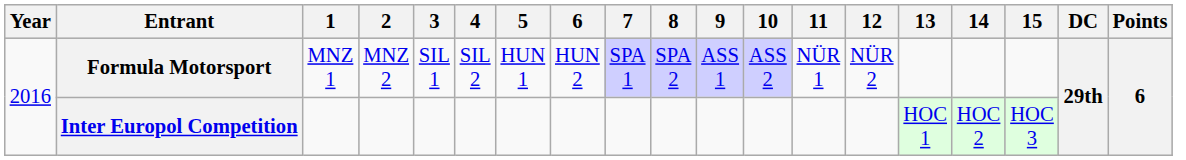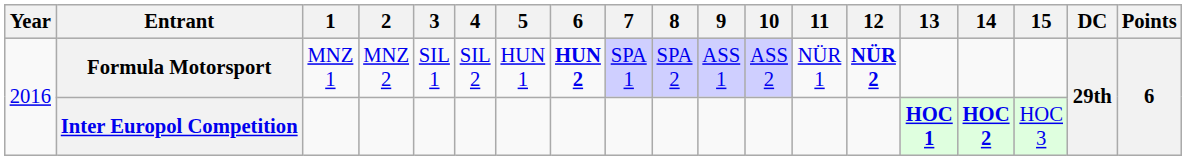(577, 67) normal -> (578, 67) bold
(872, 67) normal -> (873, 67) bold
(925, 125) normal -> (929, 125) bold
(979, 125) normal -> (986, 125) bold
